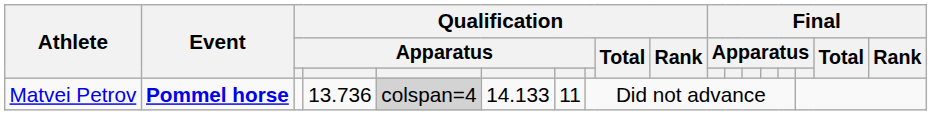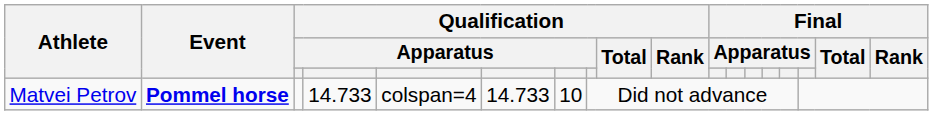(340, 94) 13.736 -> (340, 94) 14.733
(429, 94) lightgrey background -> (429, 94) no background
(518, 94) 14.133 -> (518, 94) 14.733
(570, 94) 11 -> (571, 94) 10
